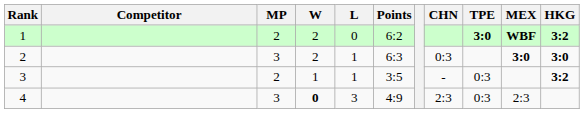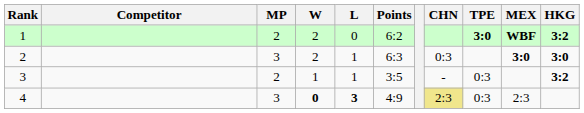(354, 98) normal -> (354, 98) bold
(443, 98) no background -> (443, 98) khaki background
